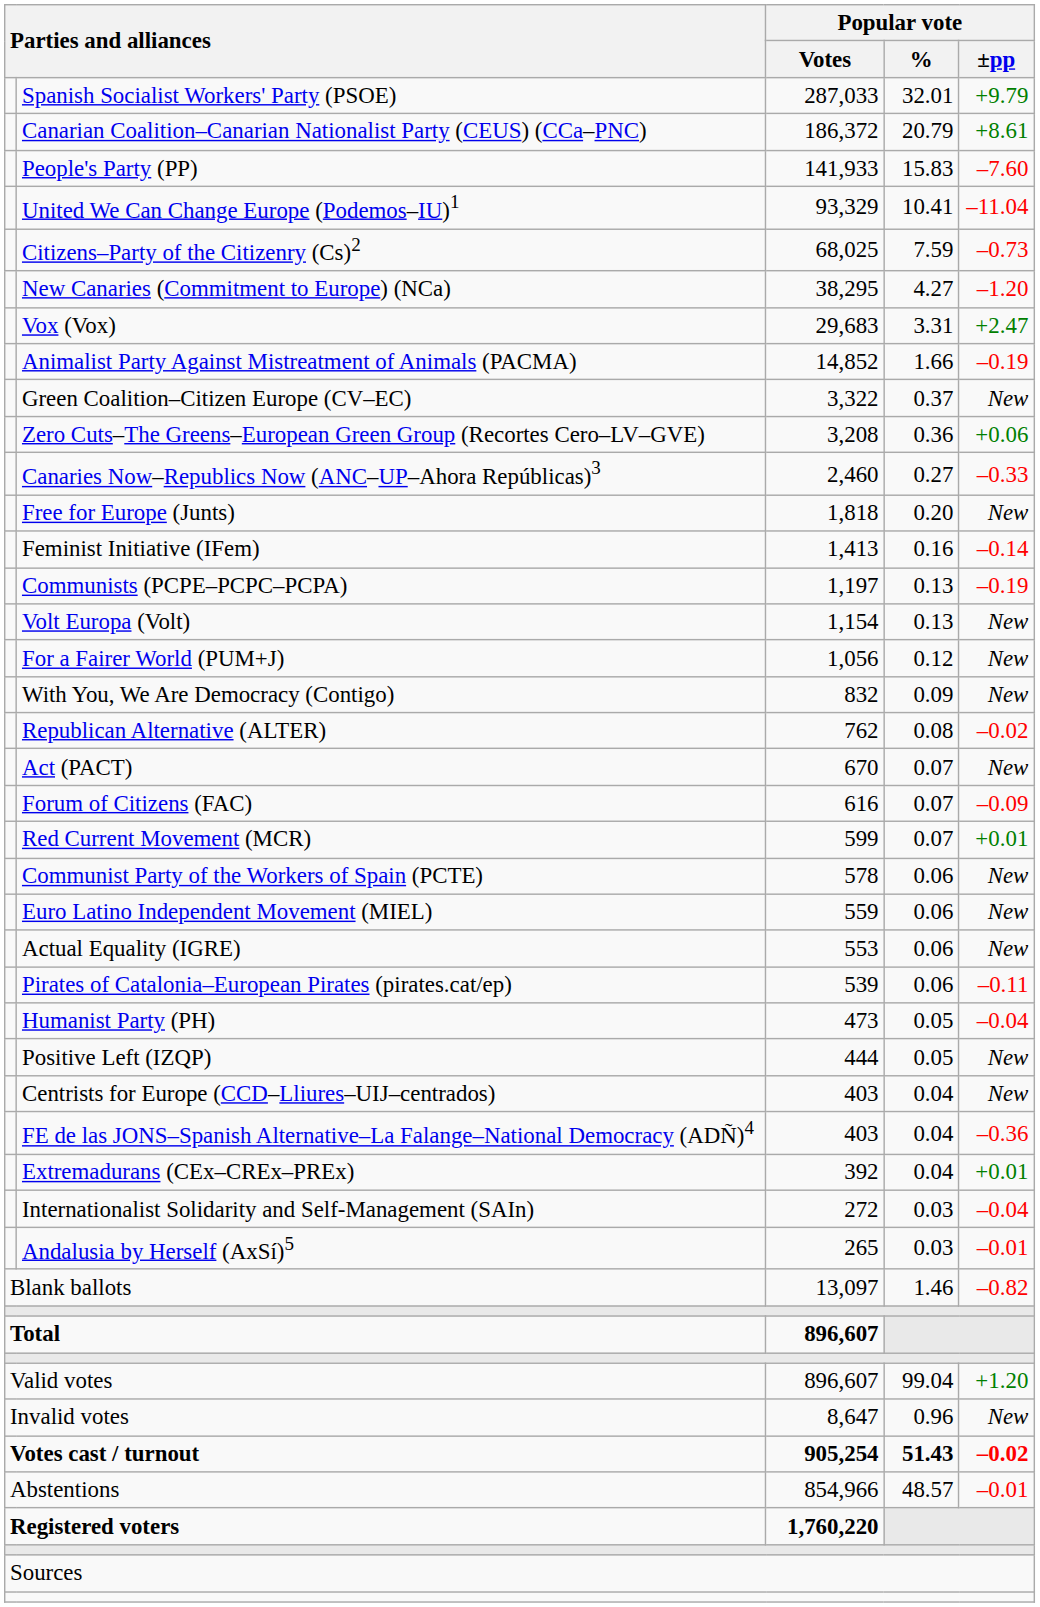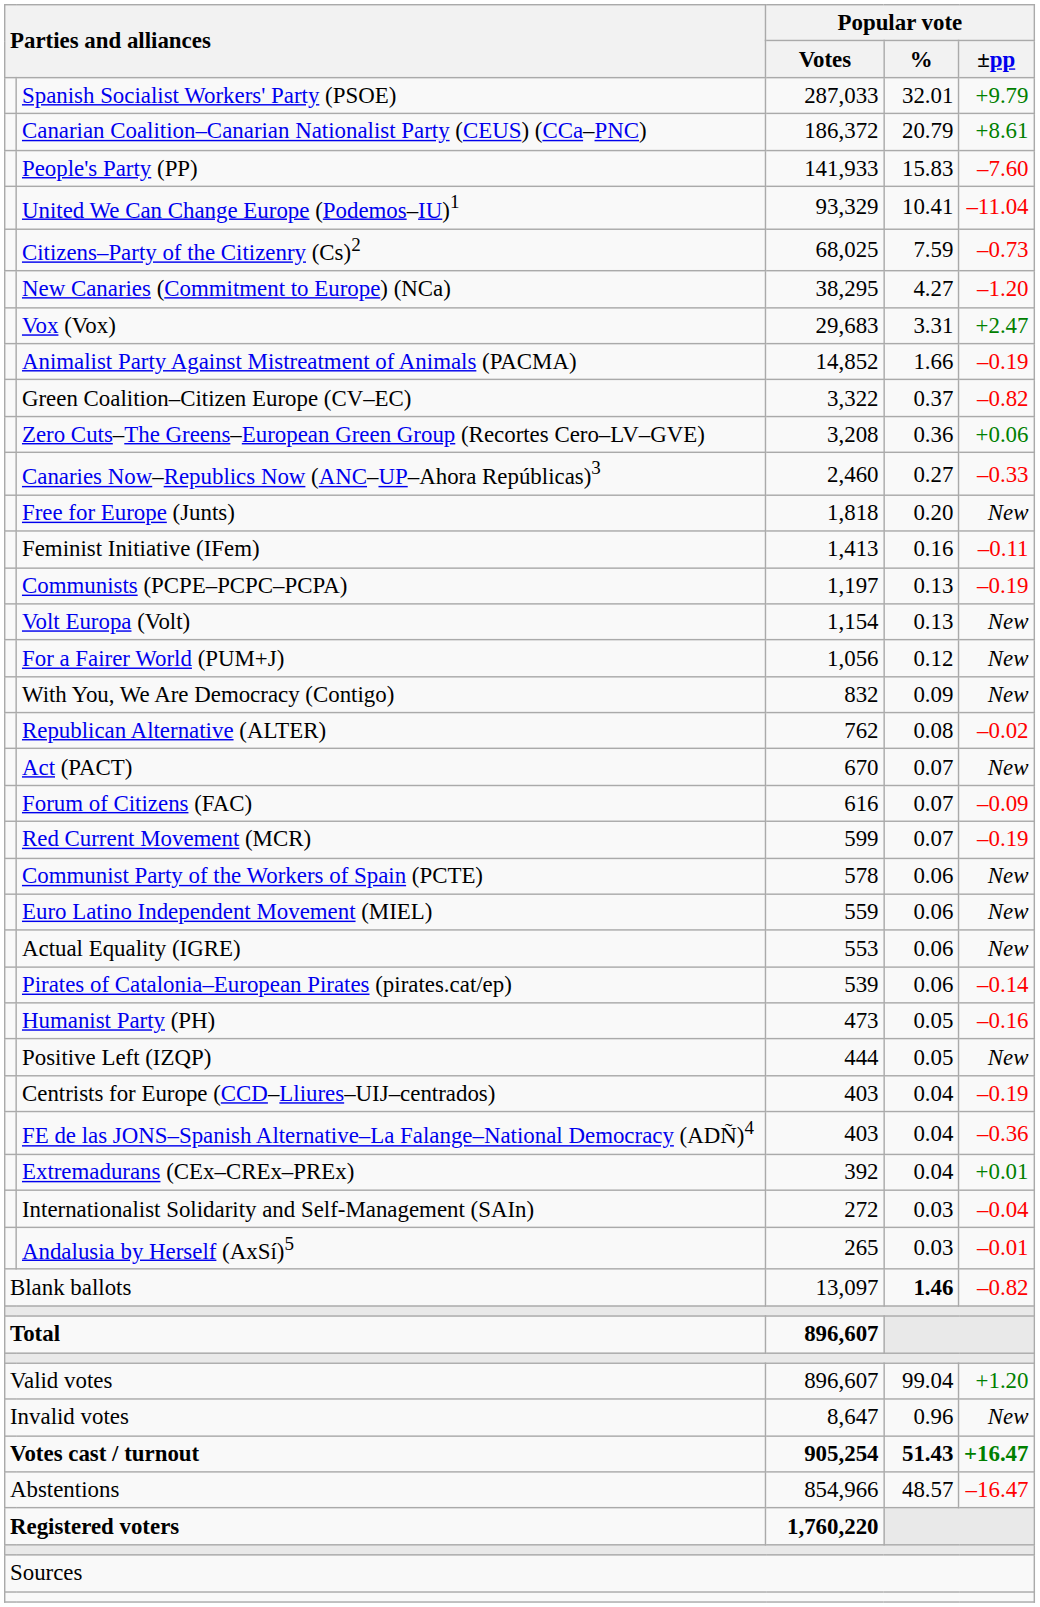(1008, 397) New -> (1003, 397) –0.82
(1003, 549) –0.14 -> (1003, 549) –0.11
(1002, 839) +0.01 -> (1003, 839) –0.19
(1003, 984) –0.11 -> (1003, 984) –0.14
(1003, 1020) –0.04 -> (1003, 1020) –0.16
(1008, 1093) New -> (1003, 1093) –0.19
(933, 1287) normal -> (933, 1287) bold
(1003, 1453) –0.02 -> (996, 1453) +16.47
(1003, 1489) –0.01 -> (997, 1489) –16.47
